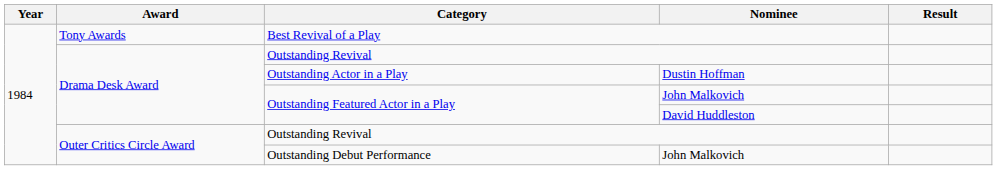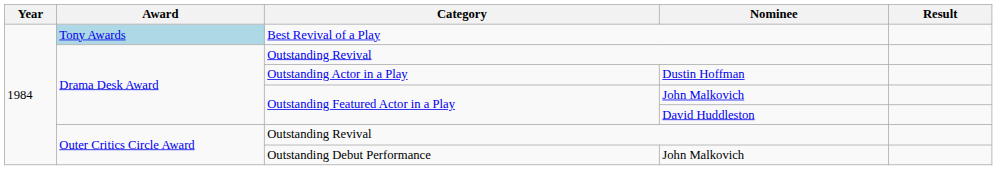(92, 34) no background -> (92, 34) lightblue background
